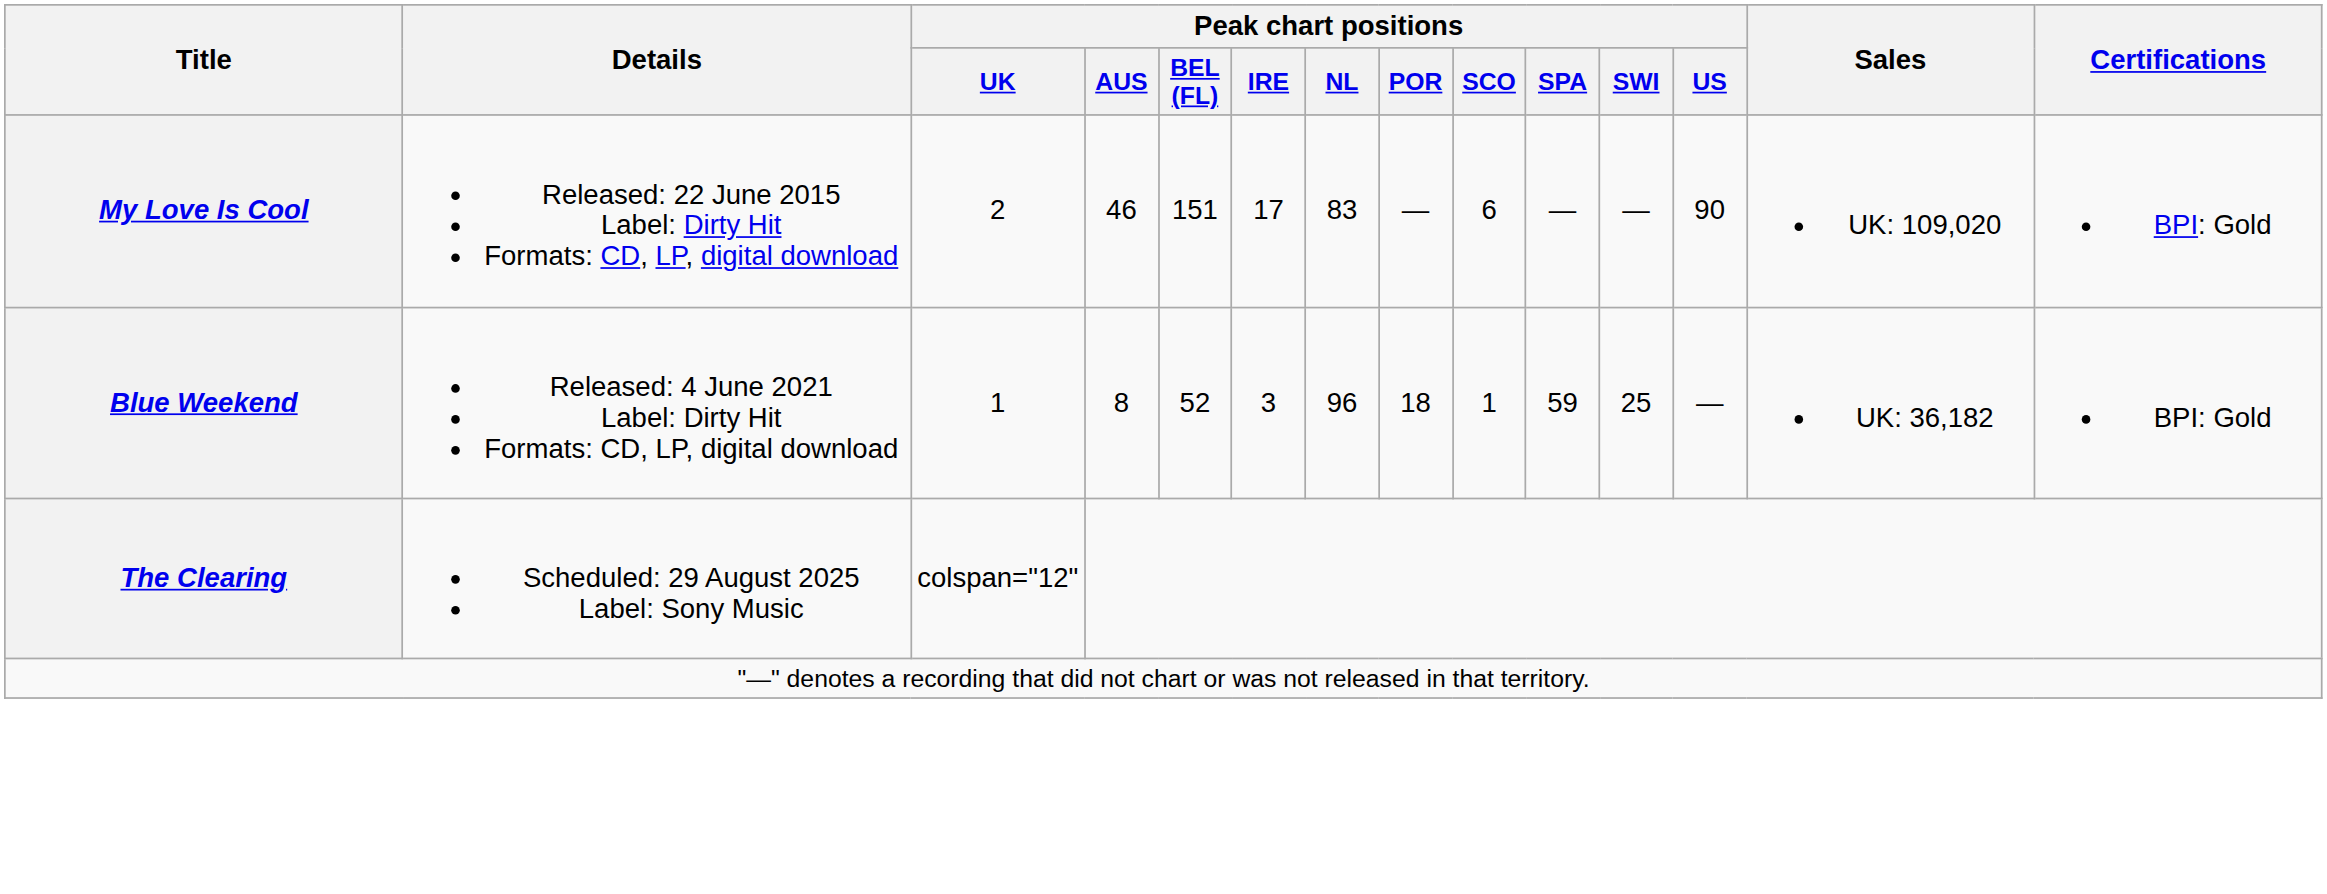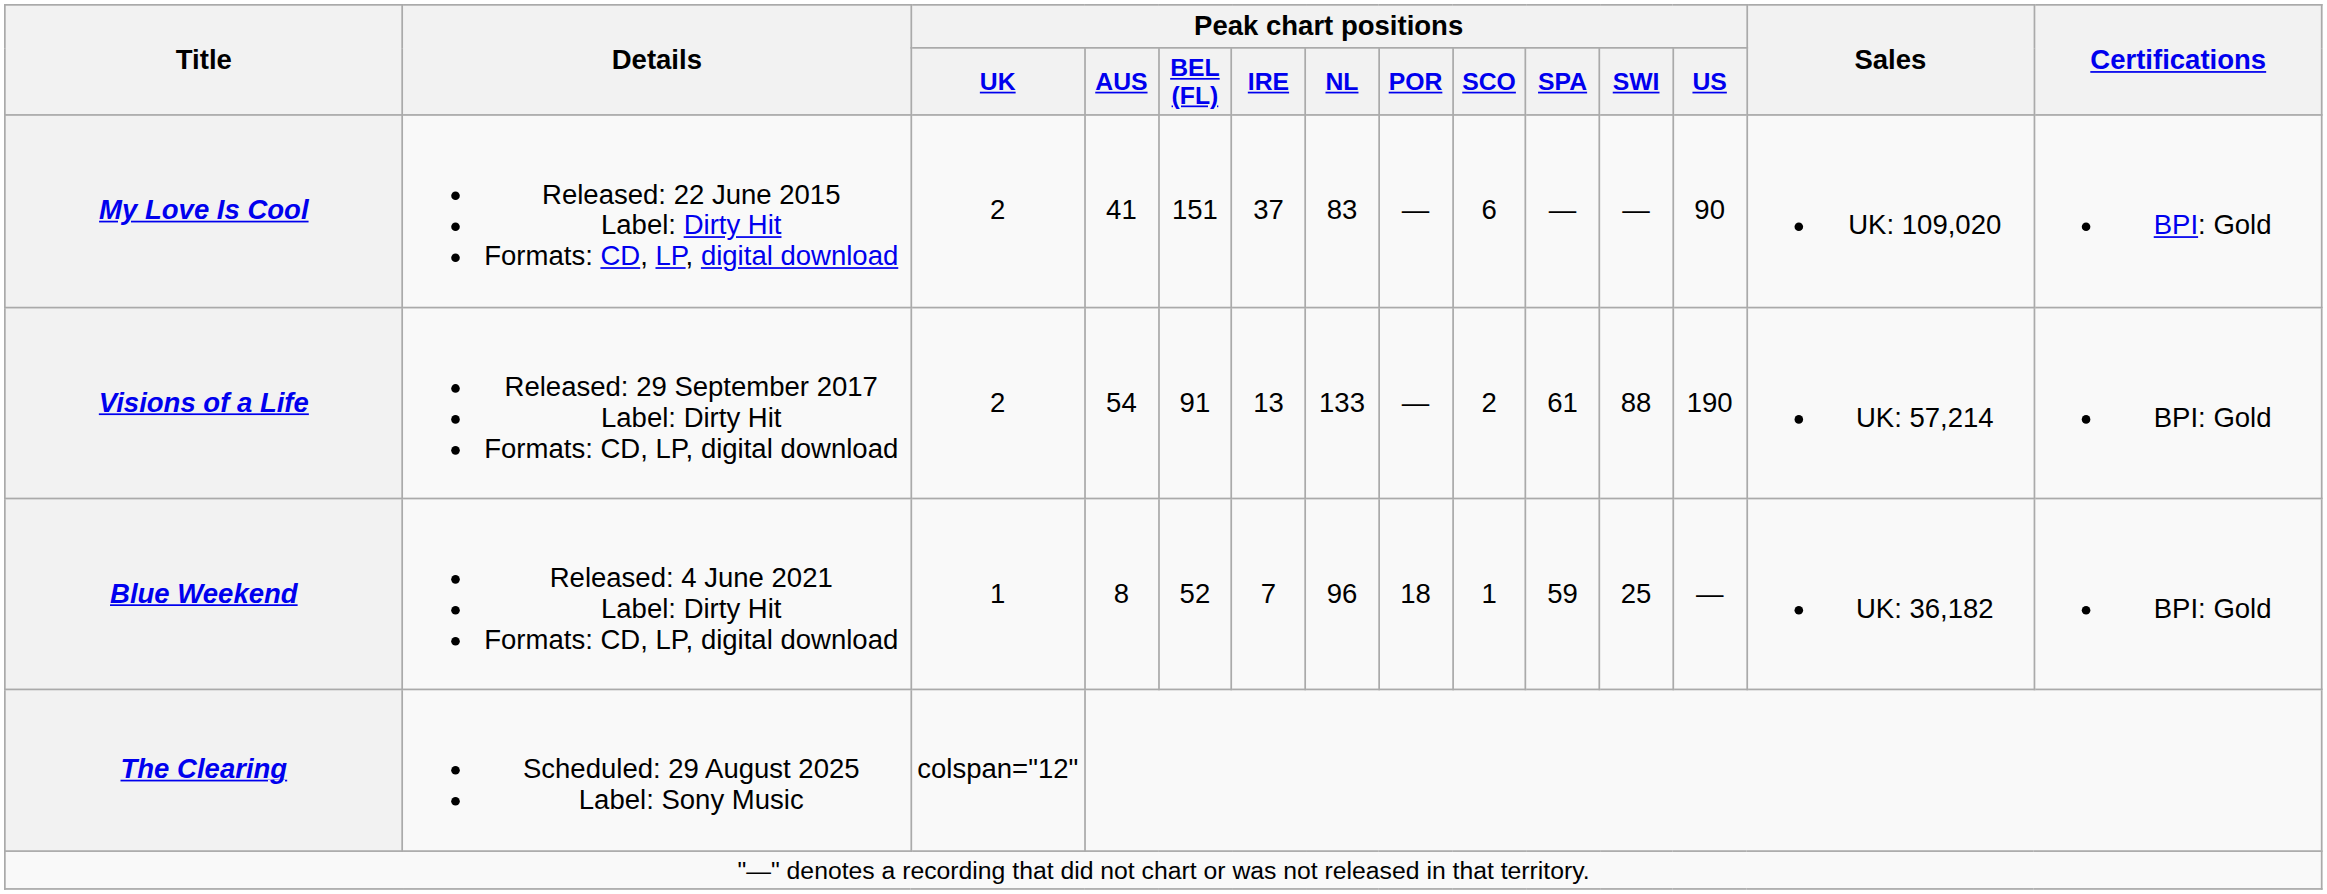(1121, 210) 46 -> (1121, 210) 41
(1268, 210) 17 -> (1268, 210) 37
+ row: (204, 402)
(1268, 402) 3 -> (1268, 593) 7
